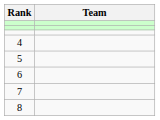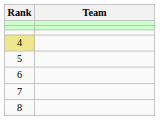(19, 43) no background -> (19, 43) khaki background
